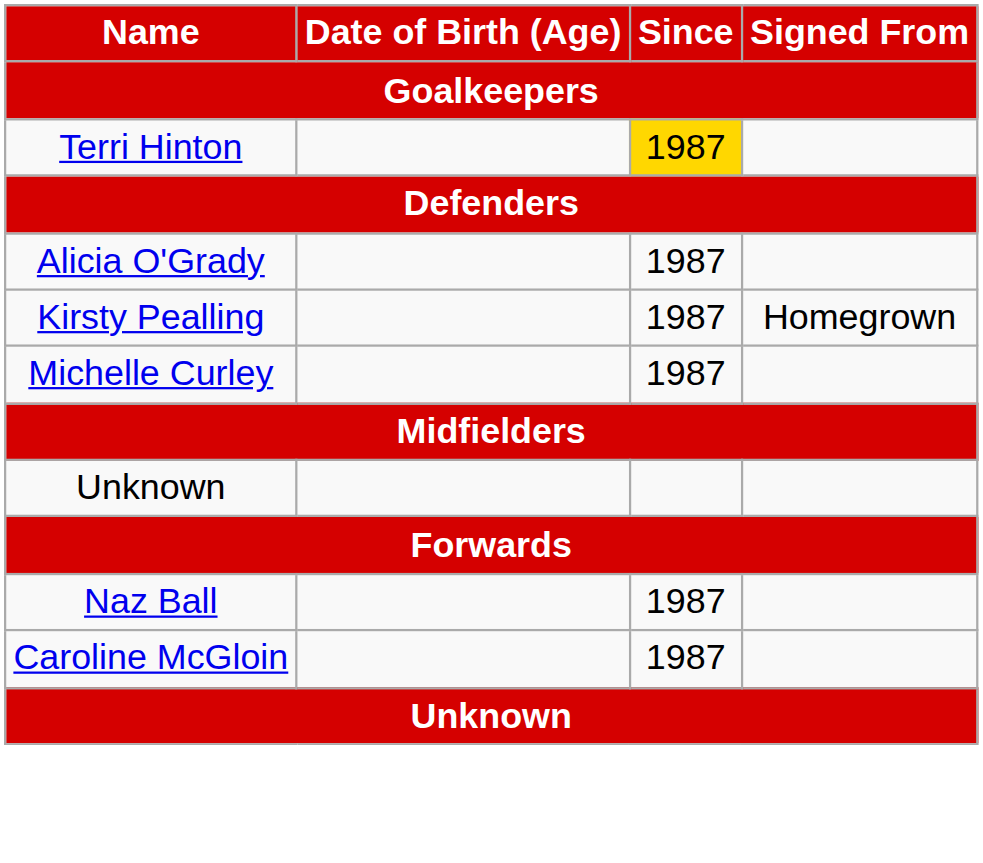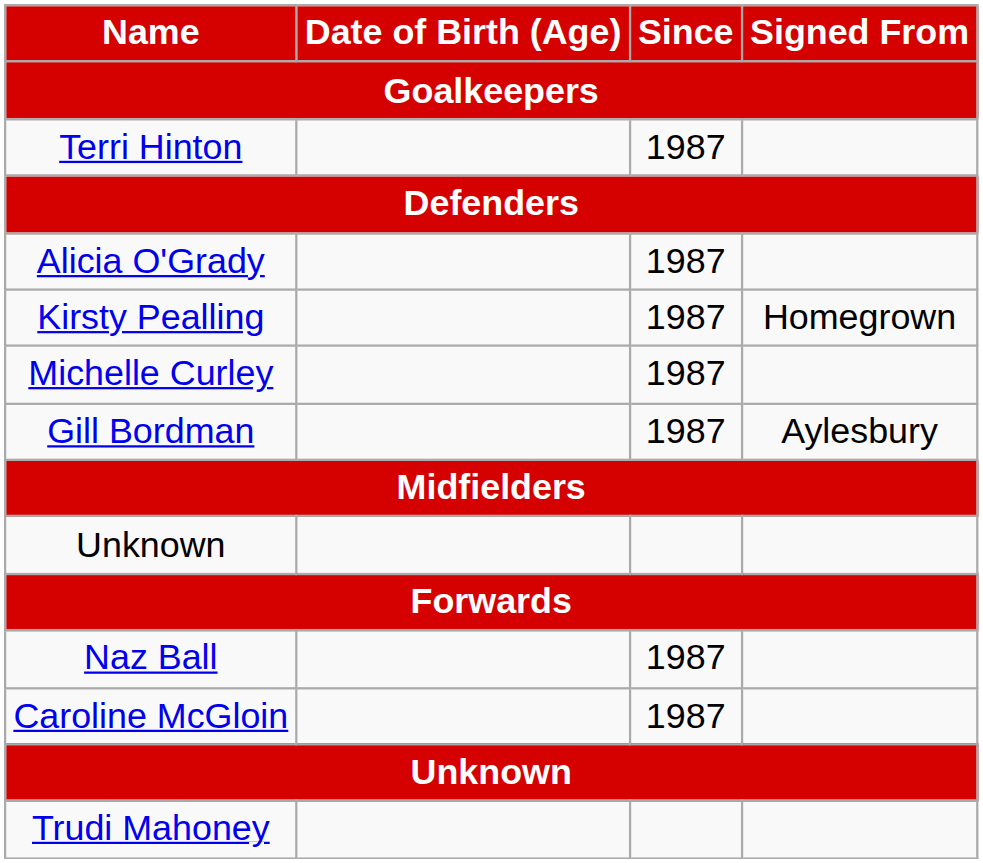(686, 146) gold background -> (686, 146) no background
+ row: (151, 430)
+ row: (151, 828)
